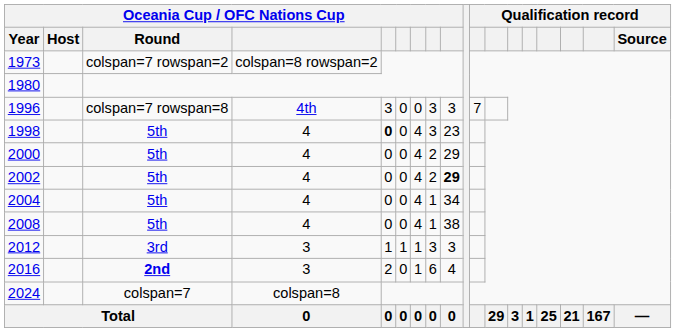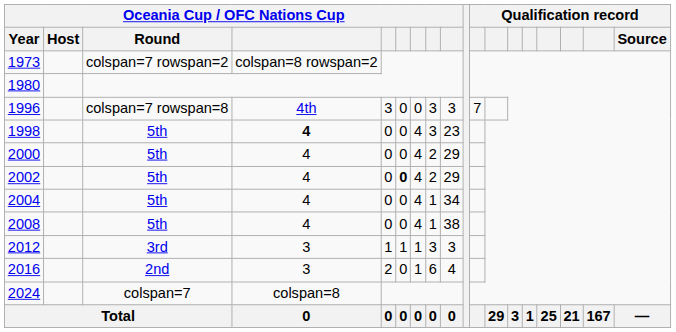(306, 131) normal -> (306, 131) bold
(388, 131) bold -> (388, 131) normal
(403, 177) normal -> (403, 177) bold
(452, 177) bold -> (452, 177) normal
(157, 270) bold -> (157, 270) normal
